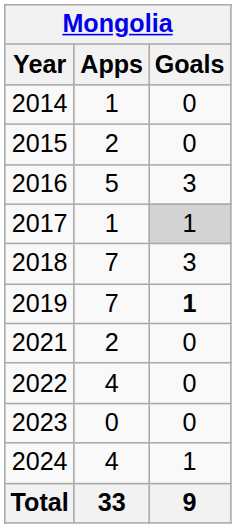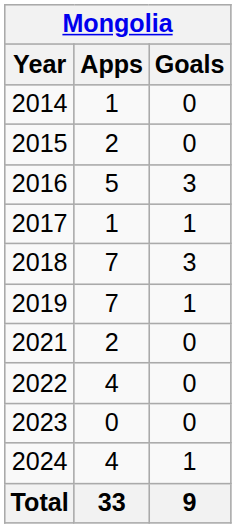(190, 223) lightgrey background -> (190, 223) no background
(190, 303) bold -> (190, 303) normal
